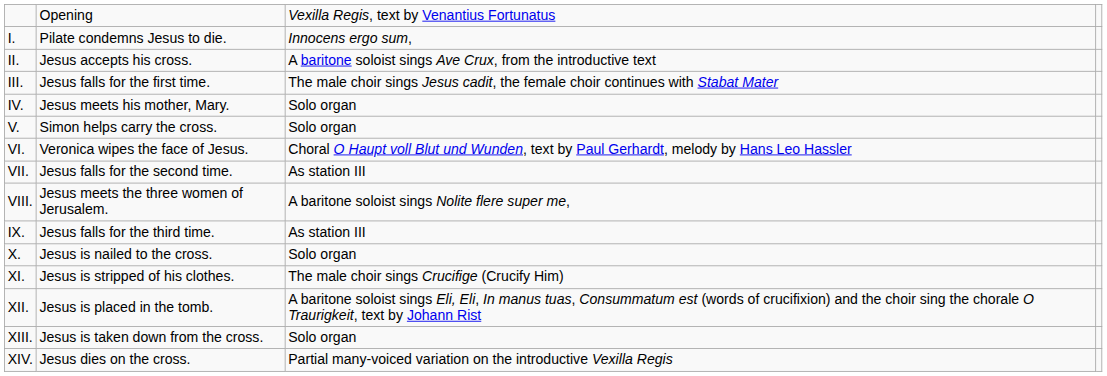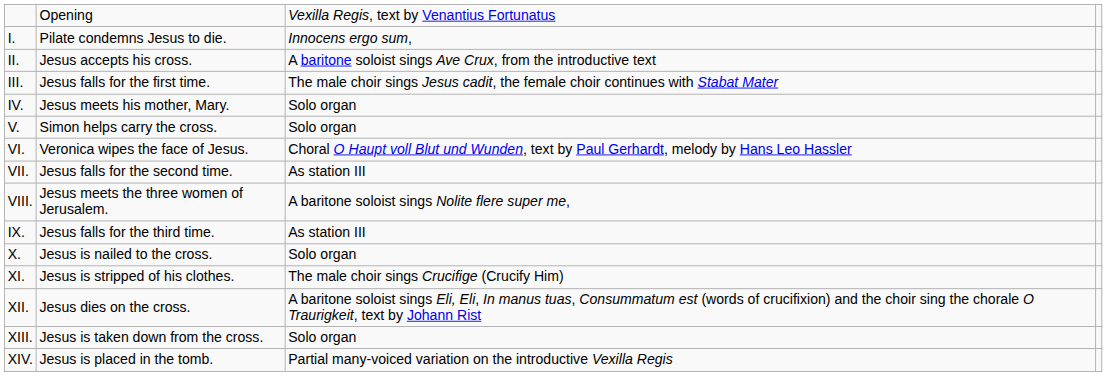(126, 307) Jesus is placed in the tomb. -> (115, 307) Jesus dies on the cross.
(115, 359) Jesus dies on the cross. -> (126, 359) Jesus is placed in the tomb.
